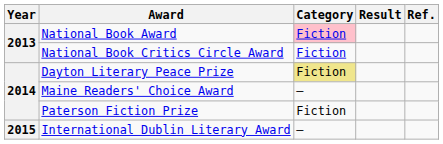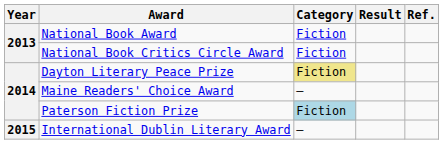(321, 33) pink background -> (321, 33) no background
(321, 110) no background -> (321, 110) lightblue background
